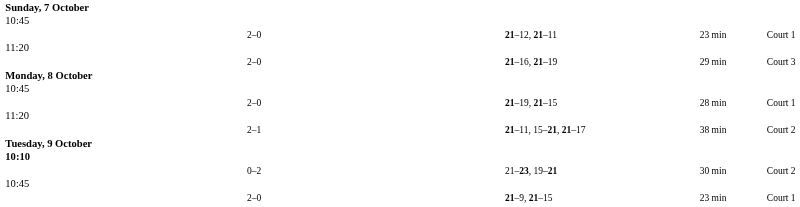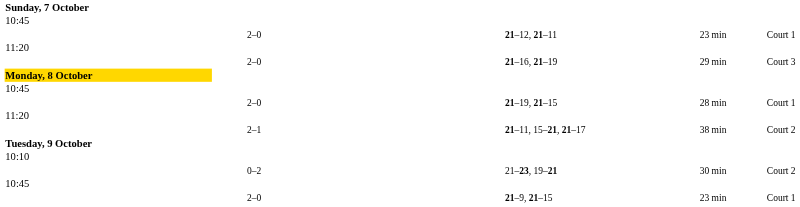(49, 75) no background -> (49, 75) gold background
(18, 157) bold -> (17, 157) normal
